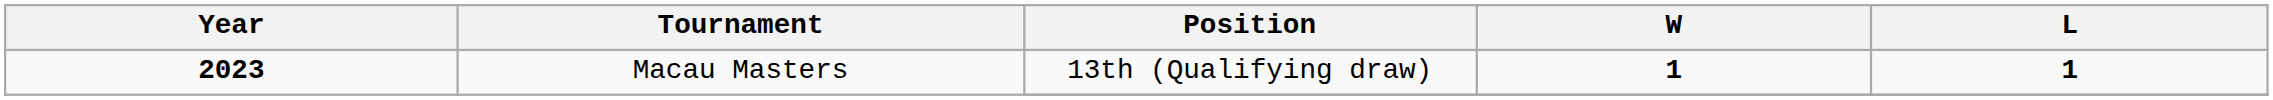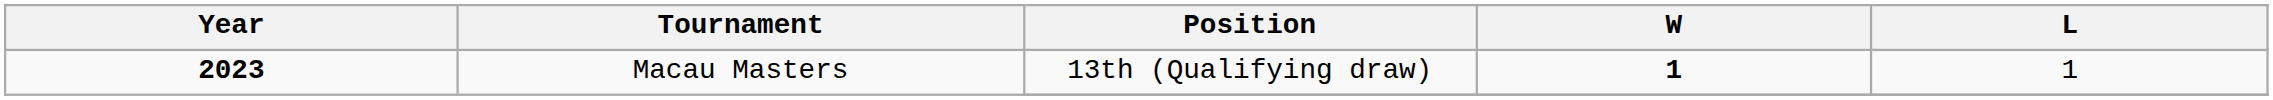(2070, 72) bold -> (2070, 72) normal
